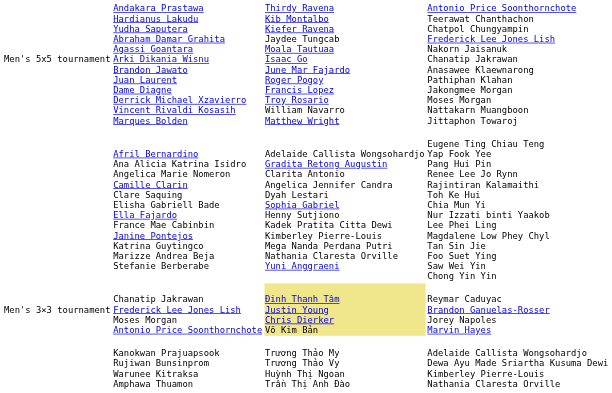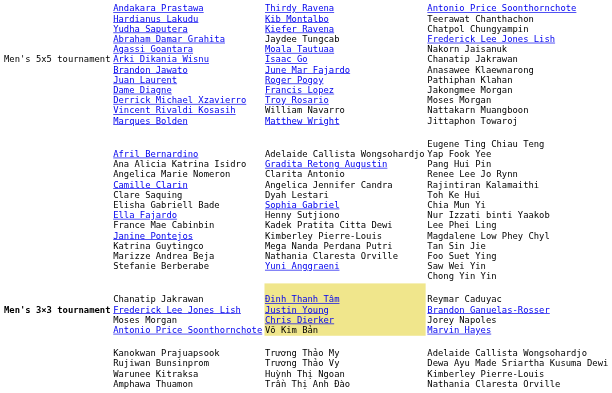(57, 310) normal -> (57, 310) bold
